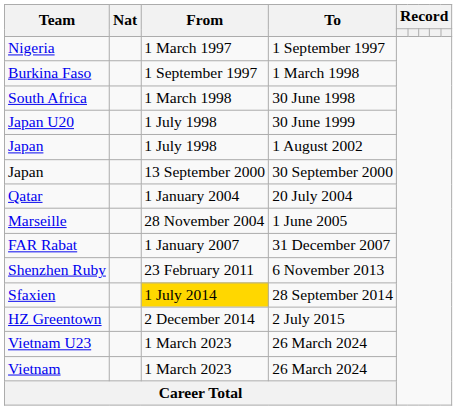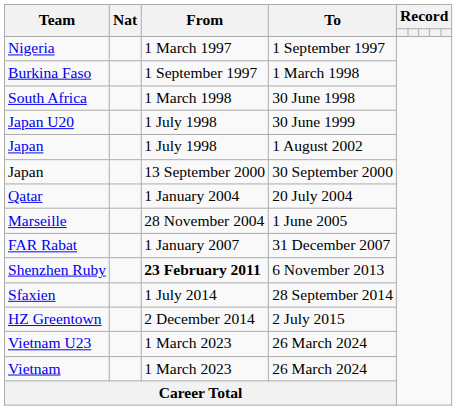(199, 270) normal -> (203, 270) bold
(181, 294) gold background -> (181, 294) no background
